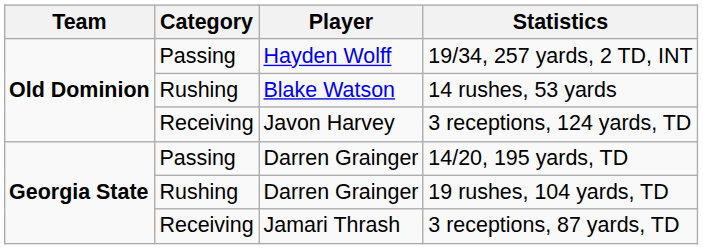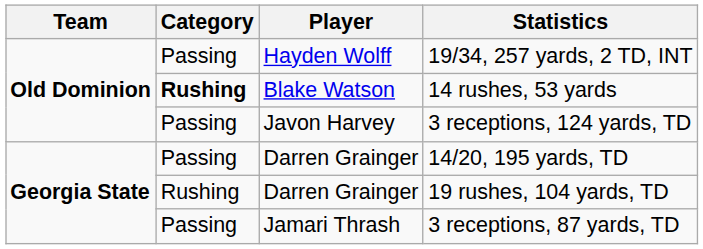(199, 89) normal -> (204, 89) bold
(207, 123) Receiving -> (199, 123) Passing
(207, 225) Receiving -> (199, 225) Passing
